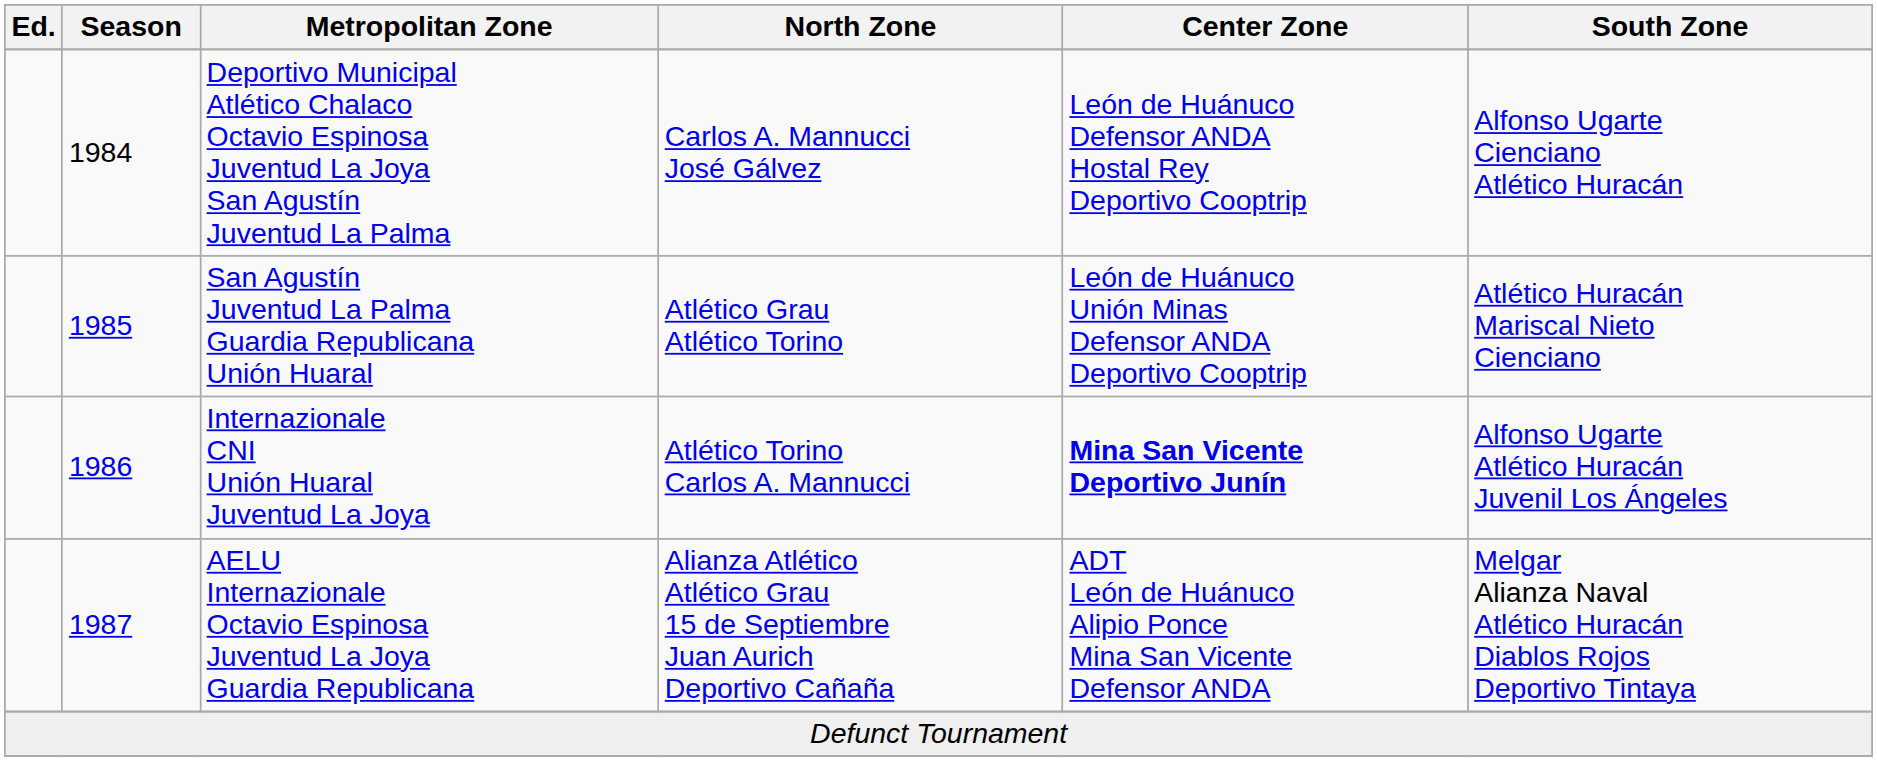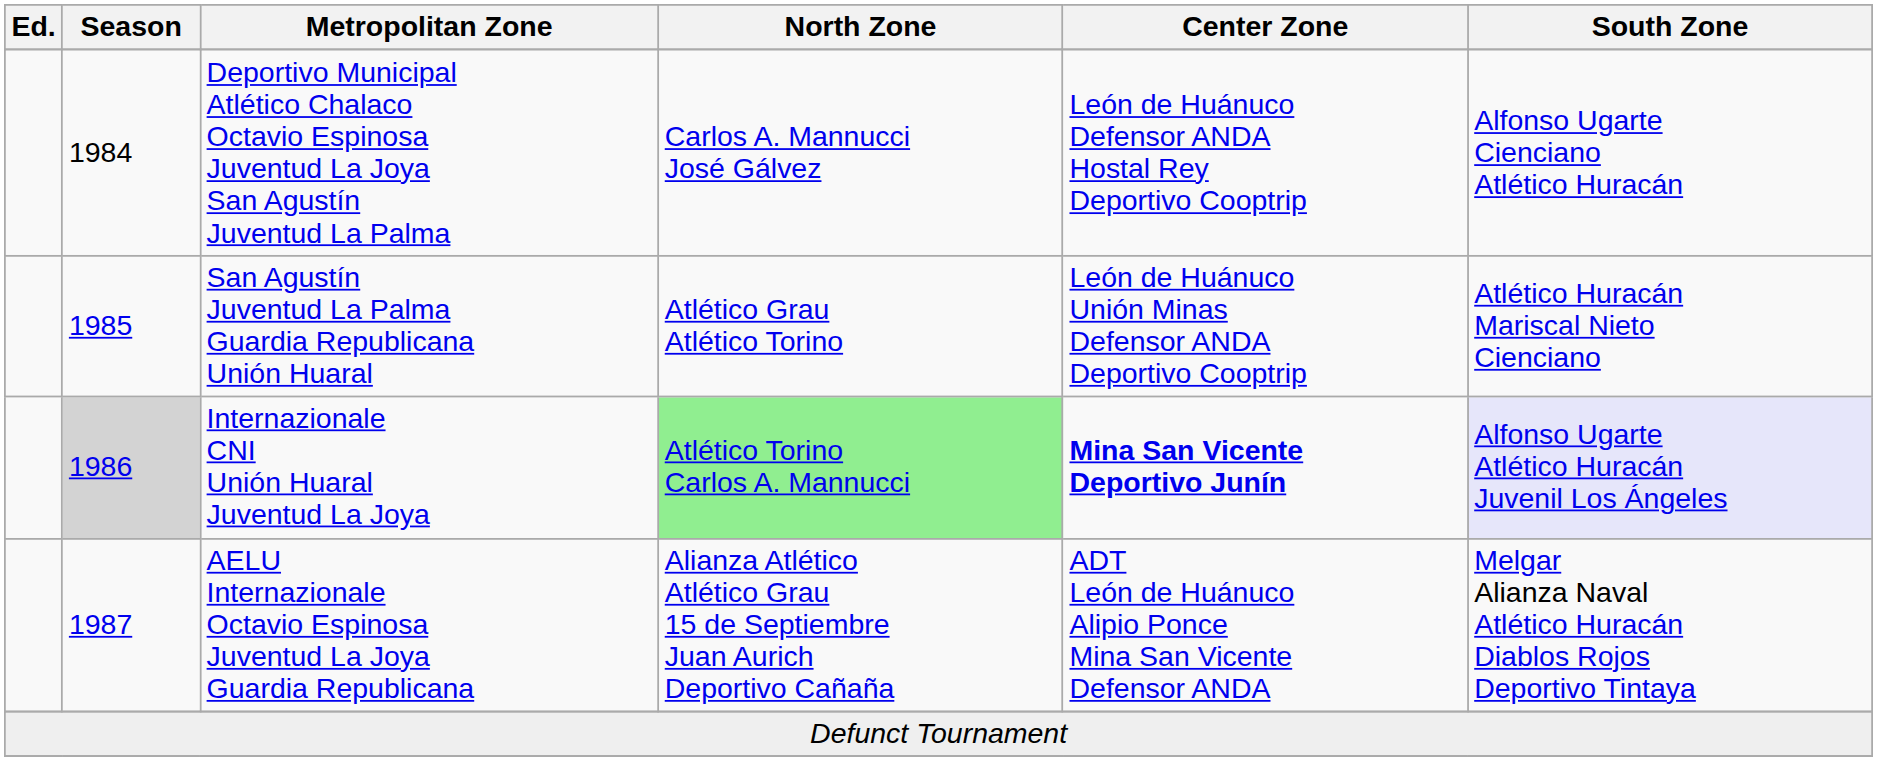(101, 466) no background -> (101, 466) lightgrey background
(787, 466) no background -> (787, 466) lightgreen background
(1601, 466) no background -> (1601, 466) lavender background
